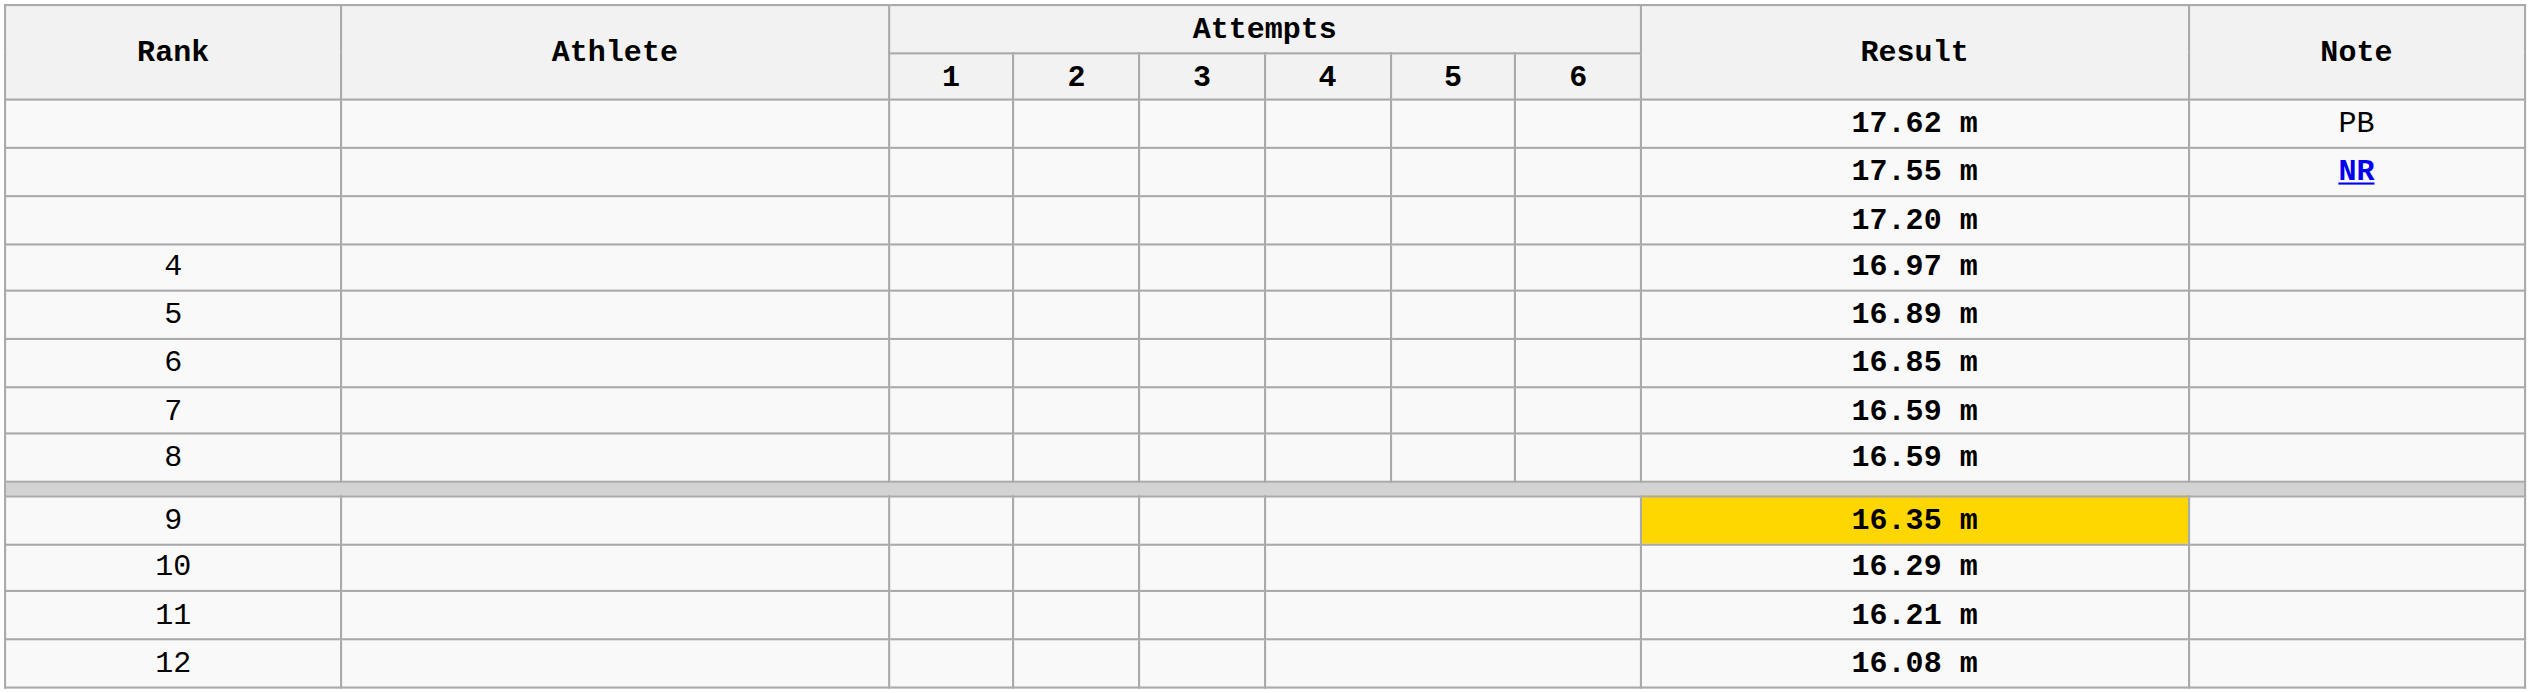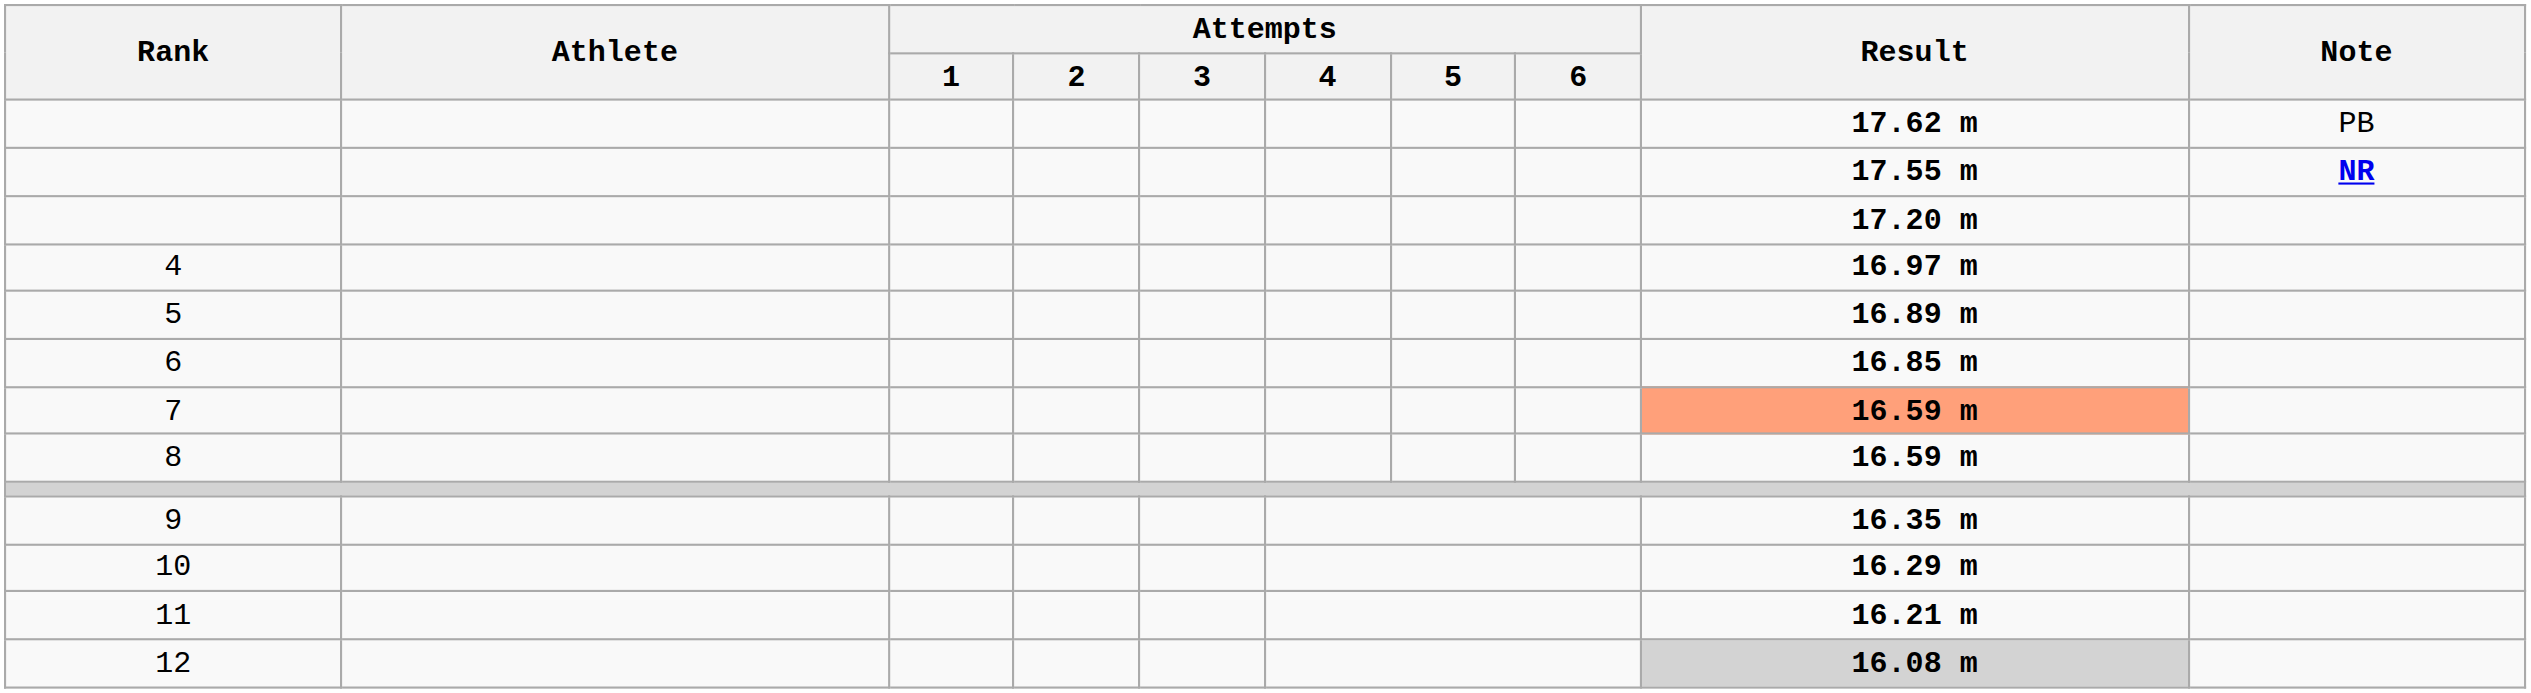(1915, 411) no background -> (1915, 411) lightsalmon background
(1915, 520) gold background -> (1915, 520) no background
(1915, 664) no background -> (1915, 664) lightgrey background
